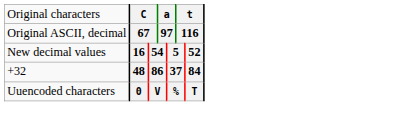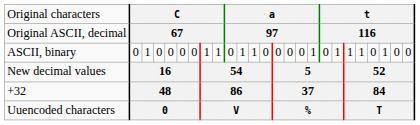+ row: (42, 52)
